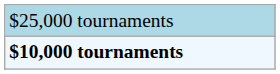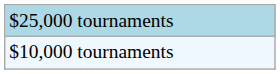(96, 52) bold -> (91, 52) normal
